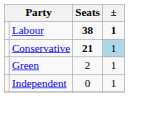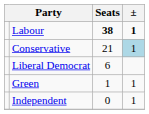(88, 48) bold -> (108, 48) normal
+ row: (51, 65)
(88, 65) 2 -> (108, 83) 1
